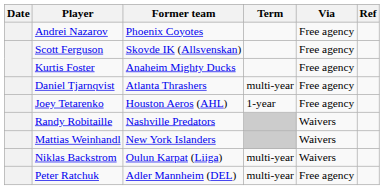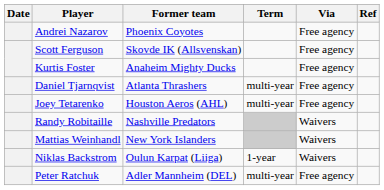(261, 103) 1-year -> (270, 103) multi-year
(270, 157) multi-year -> (261, 157) 1-year
